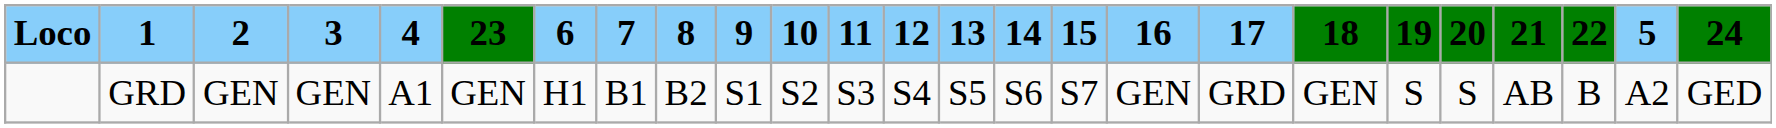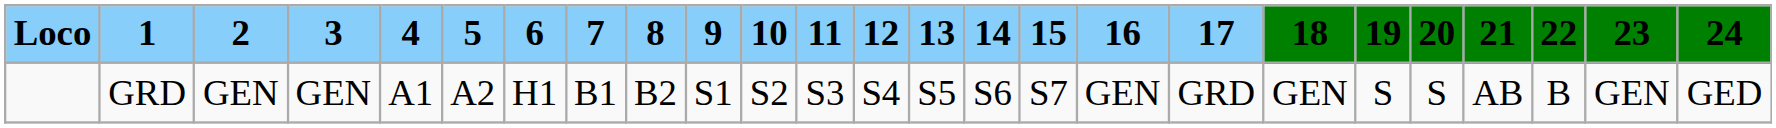columns swapped: (1647, 33) <-> (488, 33)
